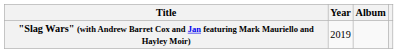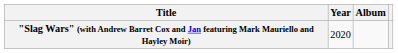(341, 34) 2019 -> (341, 34) 2020
